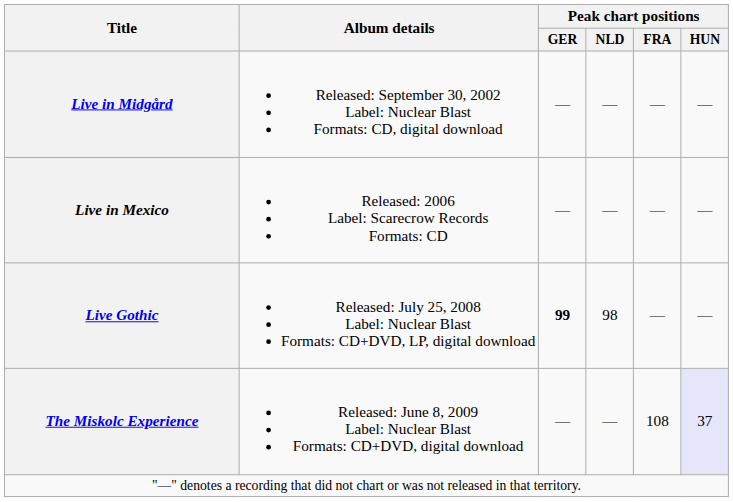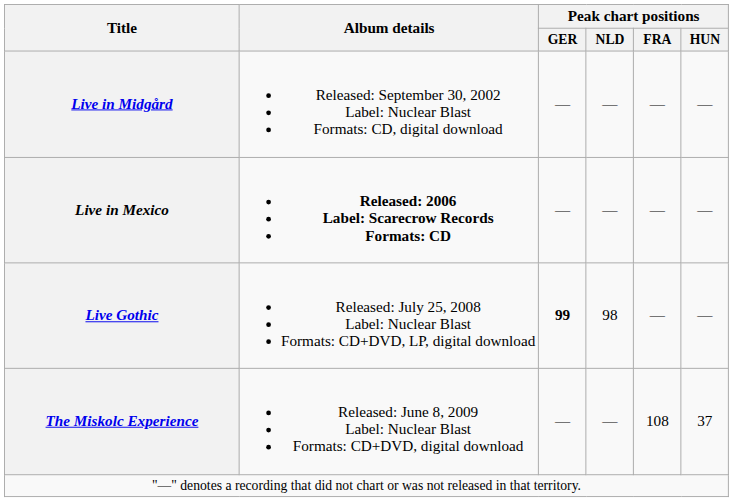(389, 218) normal -> (389, 218) bold
(705, 421) lavender background -> (705, 421) no background
